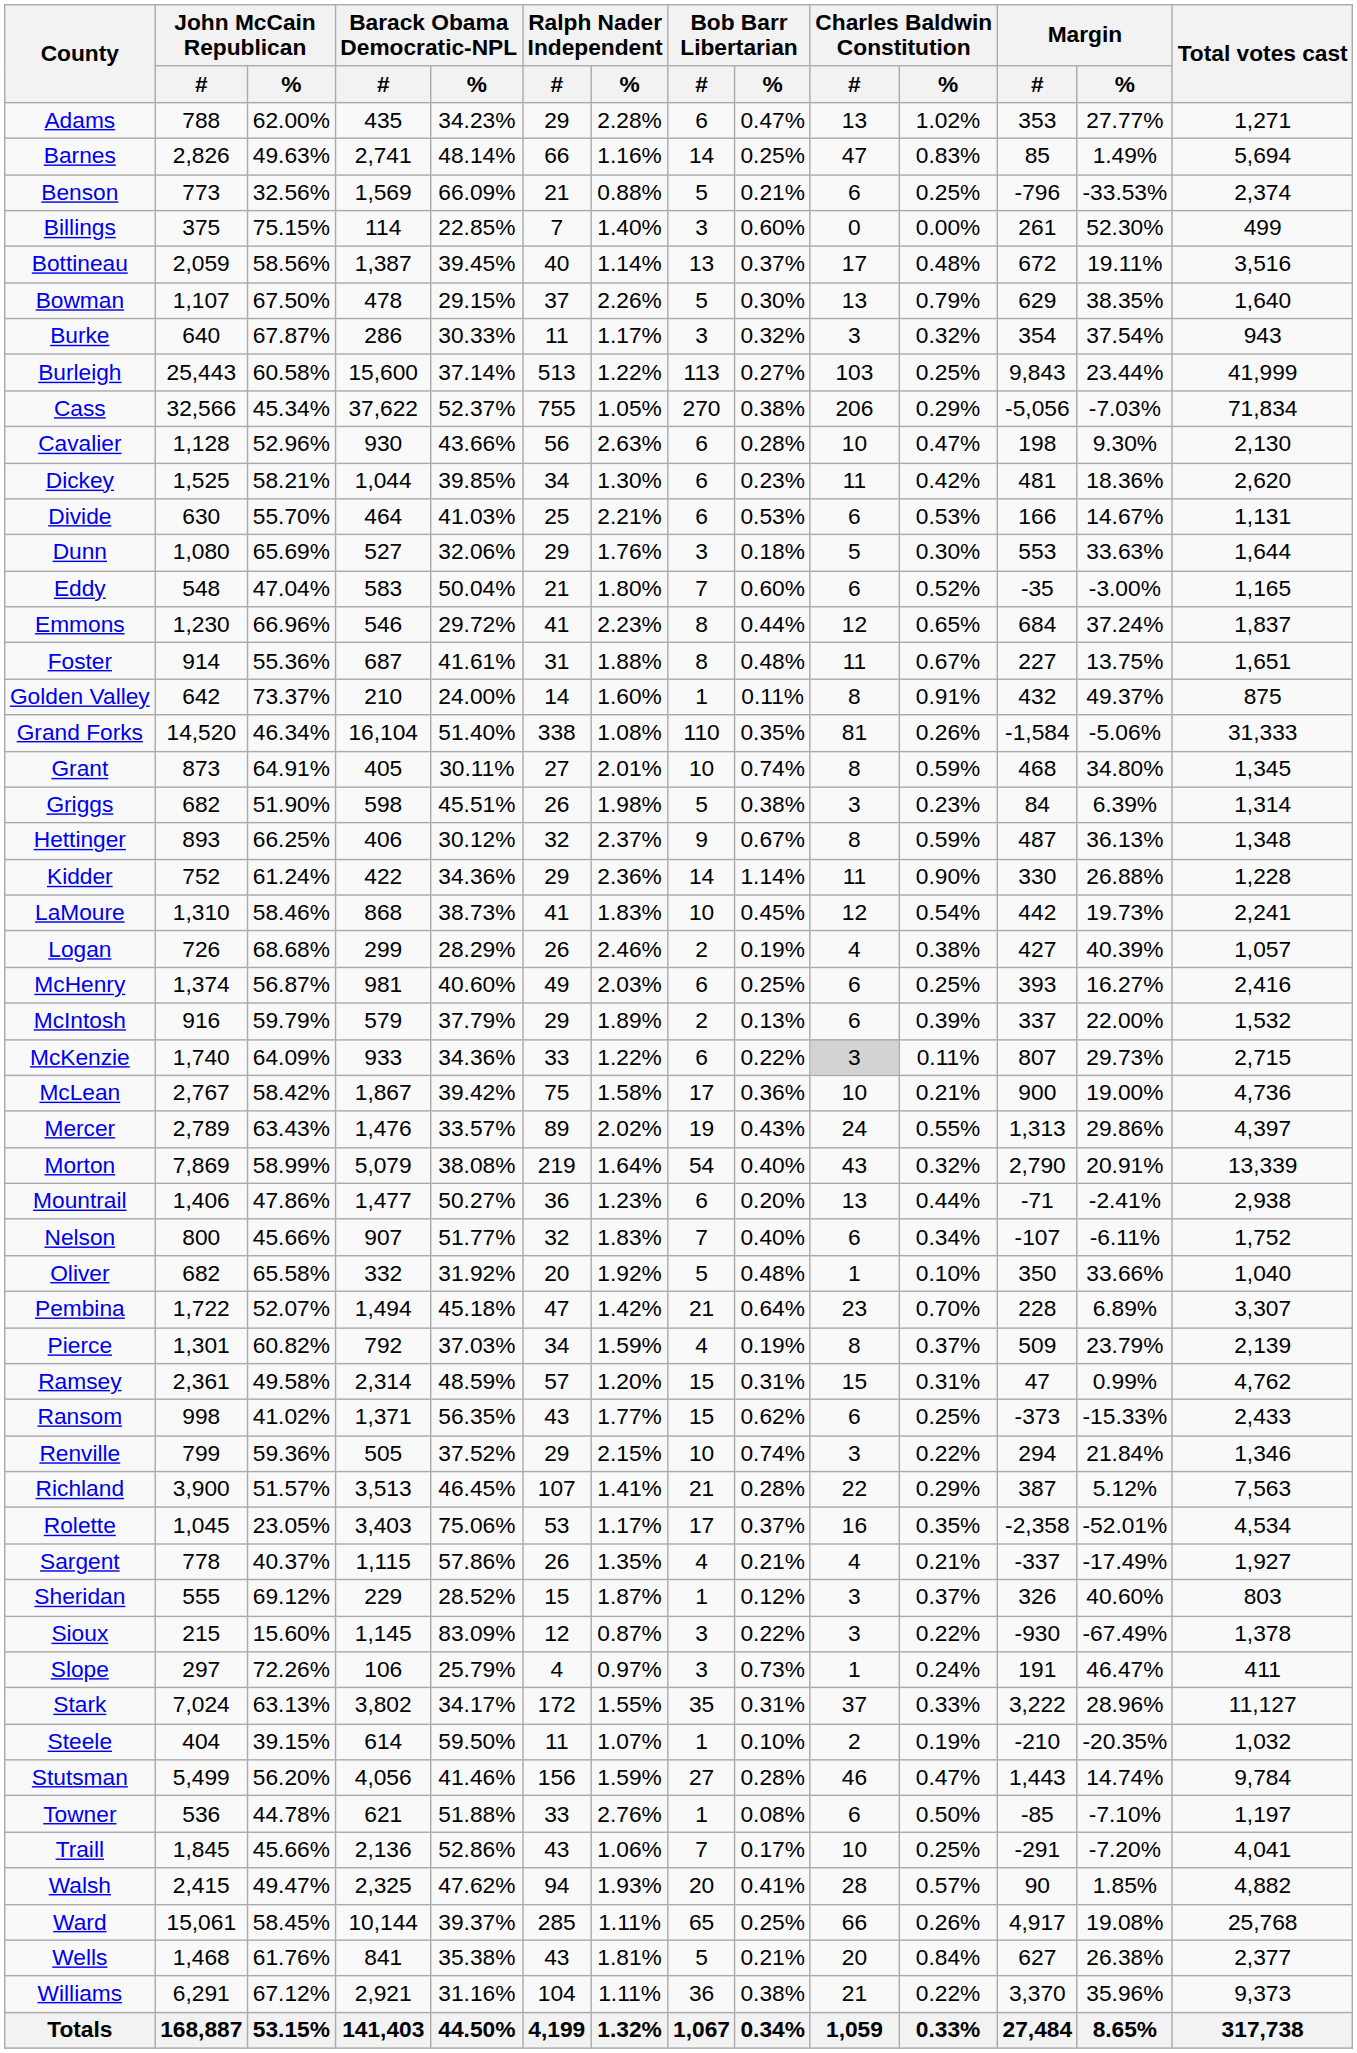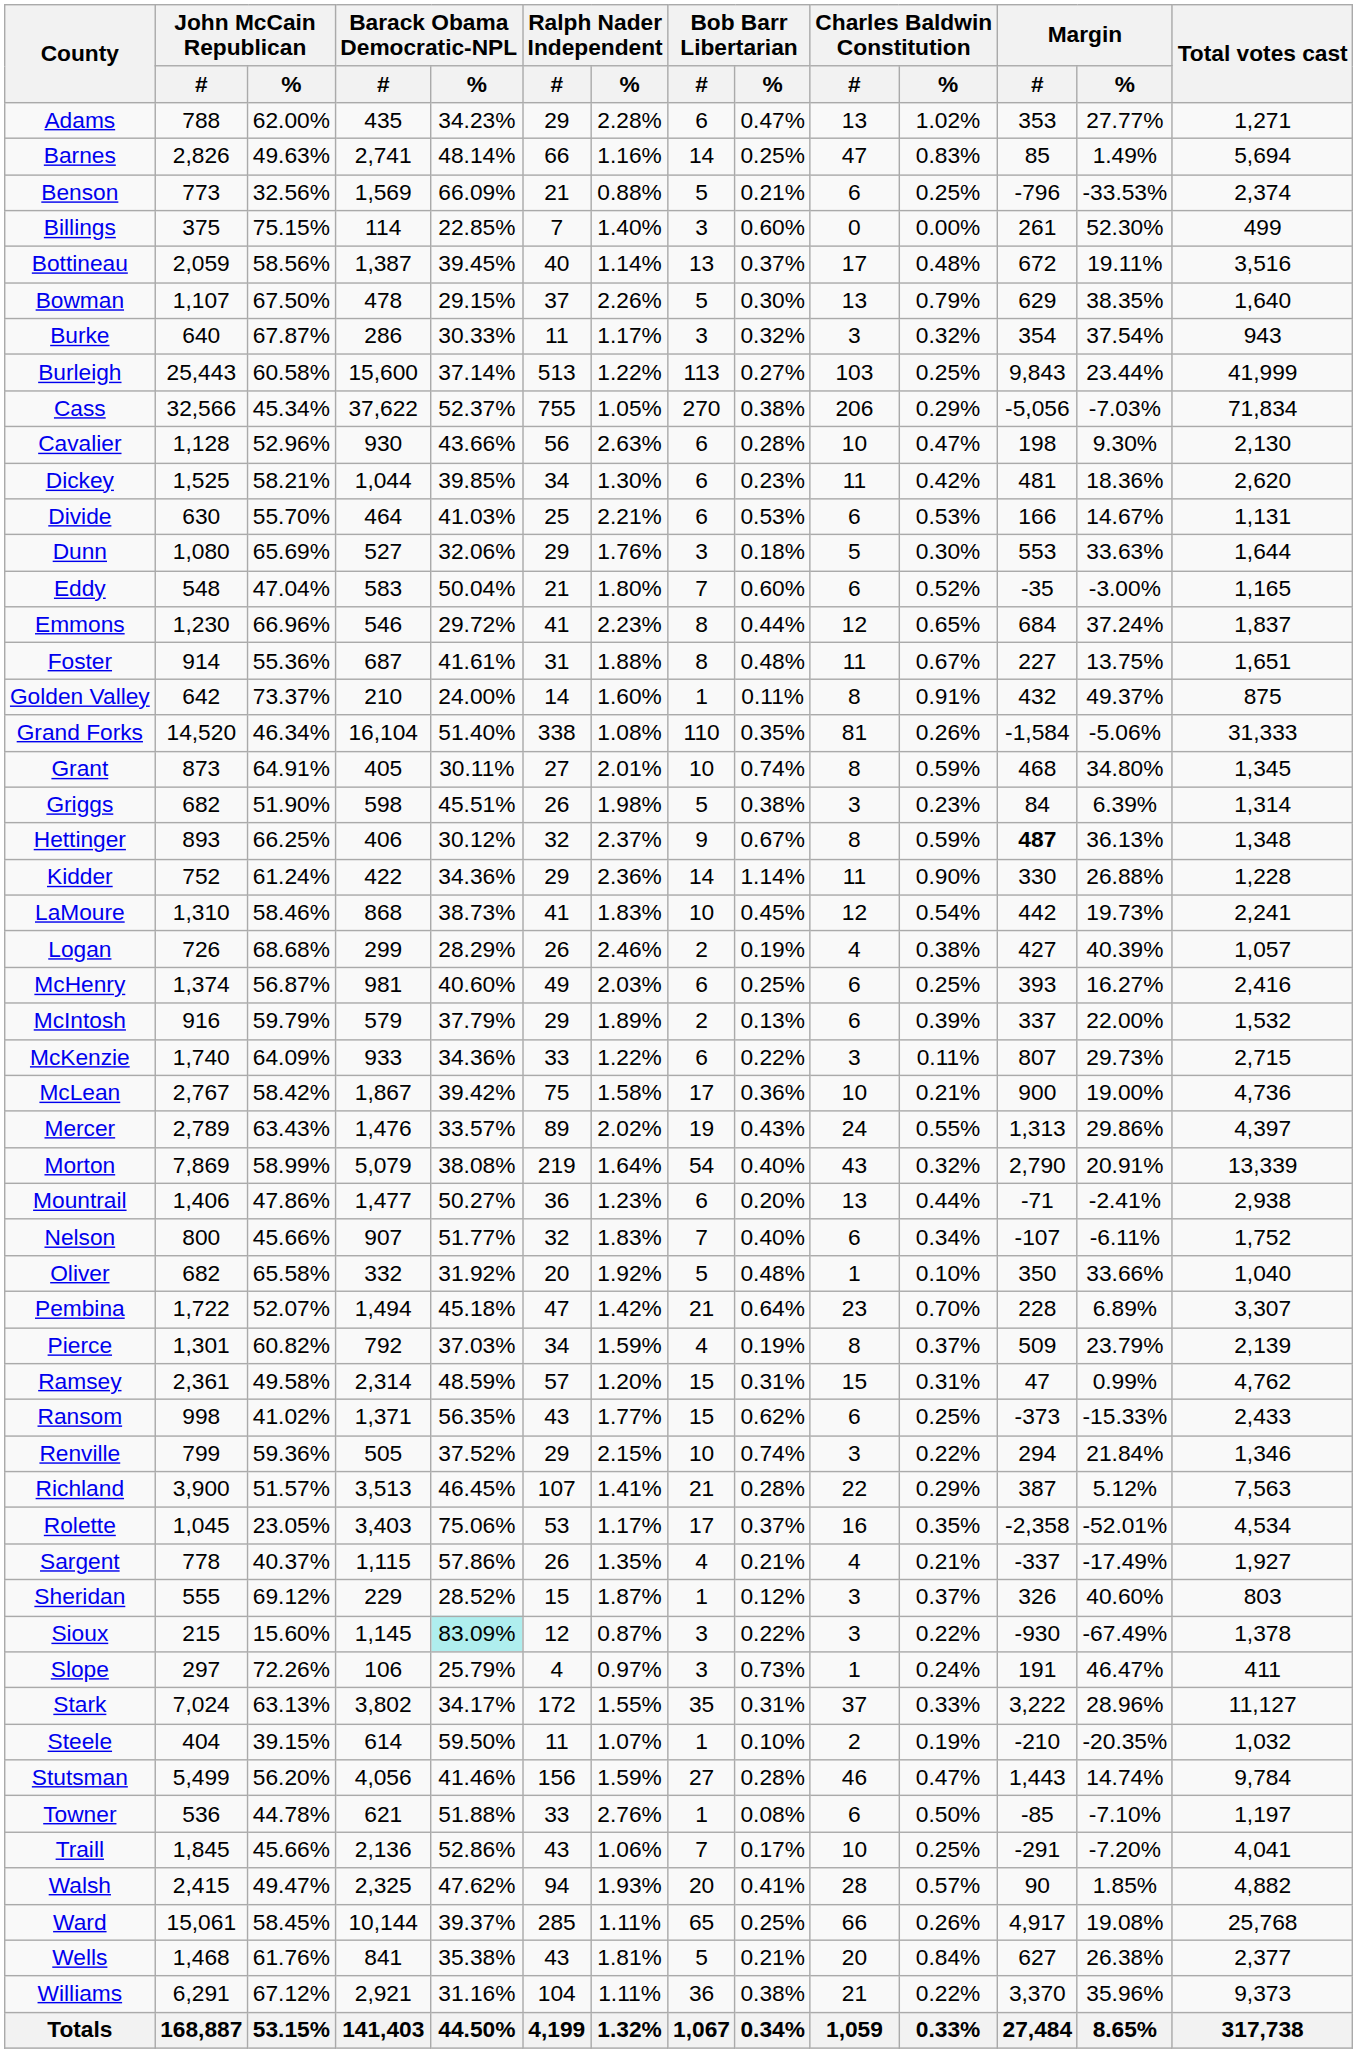(1037, 840) normal -> (1037, 840) bold
(854, 1056) lightgrey background -> (854, 1056) no background
(477, 1633) no background -> (477, 1633) paleturquoise background
